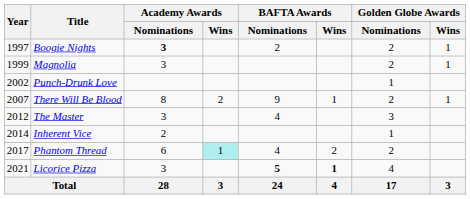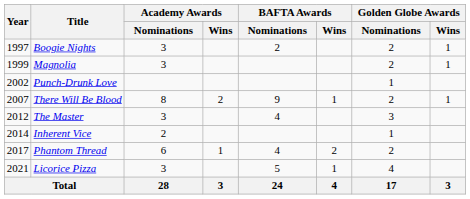(163, 47) bold -> (163, 47) normal
(220, 151) paleturquoise background -> (220, 151) no background
(277, 168) bold -> (277, 168) normal
(334, 168) bold -> (334, 168) normal
